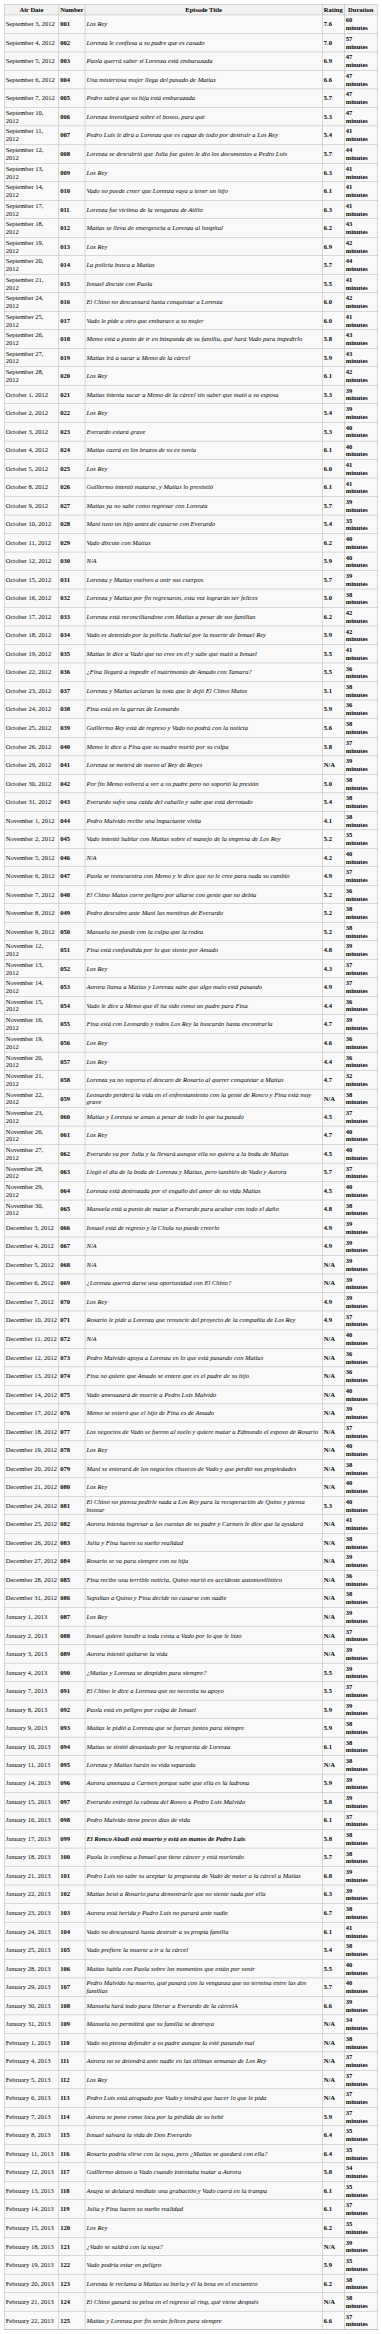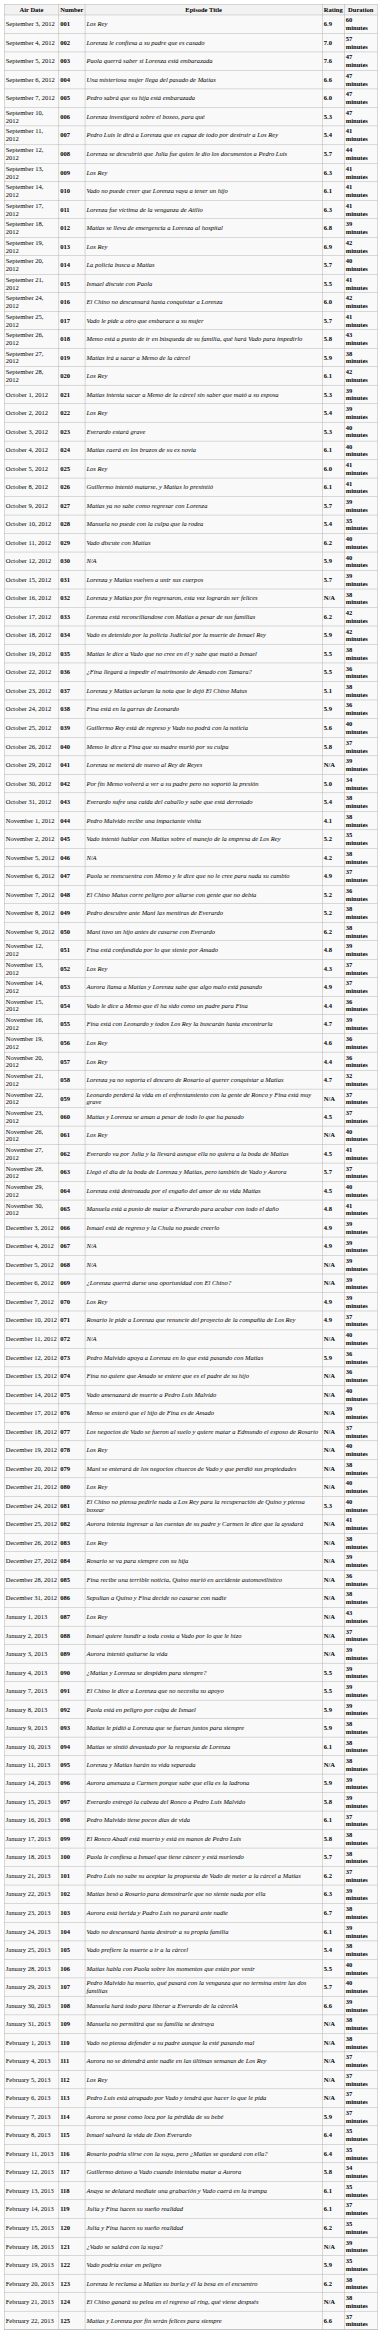(328, 24) 7.6 -> (328, 24) 6.9
(328, 61) 6.9 -> (328, 61) 7.6
(328, 98) 5.7 -> (328, 98) 6.0
(328, 228) 6.2 -> (328, 228) 6.8
(357, 228) 43 minutes -> (357, 228) 39 minutes
(357, 265) 44 minutes -> (357, 265) 40 minutes
(328, 320) 6.0 -> (328, 320) 5.7
(357, 358) 43 minutes -> (357, 358) 38 minutes
(151, 524) Mani tuvo un hijo antes de casarse con Everardo -> (145, 524) Manuela no puede con la culpa que la rodea
(328, 598) 5.0 -> (329, 598) N/A
(357, 654) 41 minutes -> (357, 654) 38 minutes
(357, 728) 38 minutes -> (357, 728) 40 minutes
(357, 783) 38 minutes -> (357, 783) 34 minutes
(357, 857) 40 minutes -> (357, 857) 38 minutes
(145, 932) Manuela no puede con la culpa que la rodea -> (151, 932) Mani tuvo un hijo antes de casarse con Everardo
(328, 932) 5.2 -> (328, 932) 6.2
(357, 1098) 38 minutes -> (357, 1098) 37 minutes
(328, 1135) 4.7 -> (329, 1135) N/A
(357, 1154) 40 minutes -> (357, 1154) 41 minutes
(357, 1209) 38 minutes -> (357, 1209) 41 minutes
(329, 1357) N/A -> (328, 1357) 5.9
(135, 1543) Julia y Fina hacen su sueño realidad -> (97, 1543) Los Rey
(357, 1617) 39 minutes -> (357, 1617) 43 minutes
(357, 1691) 37 minutes -> (357, 1691) 39 minutes
(166, 1839) bold -> (164, 1839) normal
(328, 1876) 6.8 -> (328, 1876) 6.2
(357, 1876) 39 minutes -> (357, 1876) 37 minutes
(357, 1931) 41 minutes -> (357, 1931) 39 minutes
(357, 2024) 34 minutes -> (357, 2024) 38 minutes
(97, 2228) Los Rey -> (135, 2228) Julia y Fina hacen su sueño realidad
